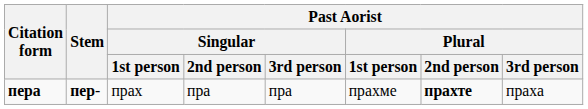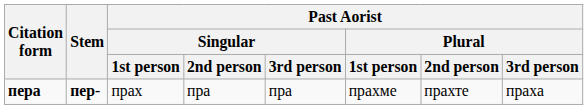(448, 91) bold -> (447, 91) normal
